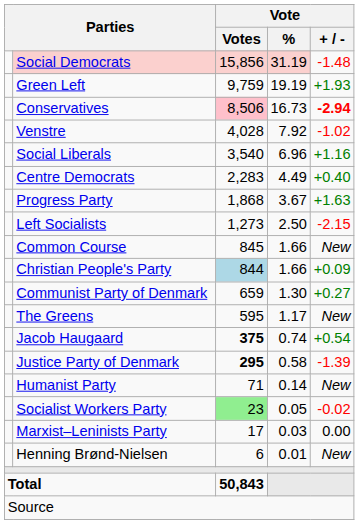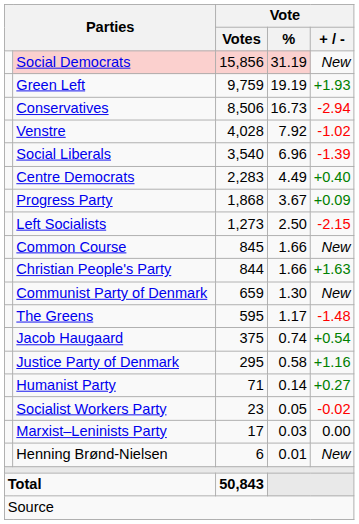(334, 62) -1.48 -> (336, 62) New
(246, 108) pink background -> (246, 108) no background
(334, 108) bold -> (334, 108) normal
(332, 154) +1.16 -> (334, 154) -1.39
(332, 200) +1.63 -> (332, 200) +0.09
(252, 270) lightblue background -> (252, 270) no background
(332, 270) +0.09 -> (332, 270) +1.63
(332, 293) +0.27 -> (336, 293) New
(336, 316) New -> (334, 316) -1.48
(252, 339) bold -> (252, 339) normal
(252, 362) bold -> (252, 362) normal
(334, 362) -1.39 -> (332, 362) +1.16
(336, 385) New -> (332, 385) +0.27
(256, 408) lightgreen background -> (256, 408) no background
